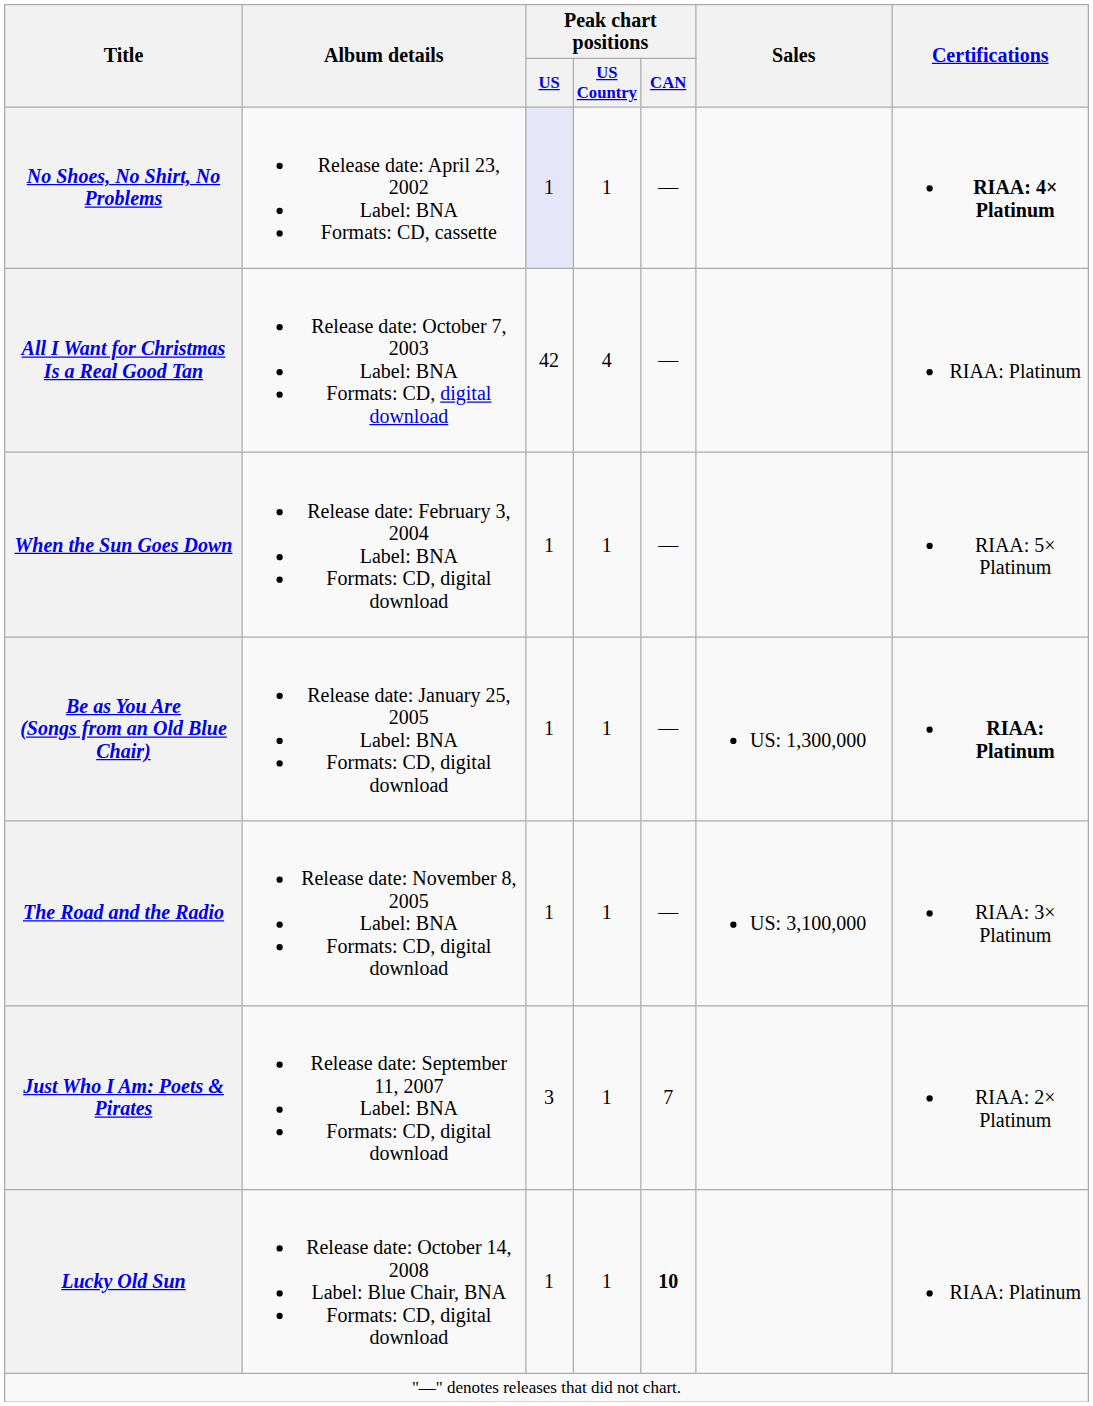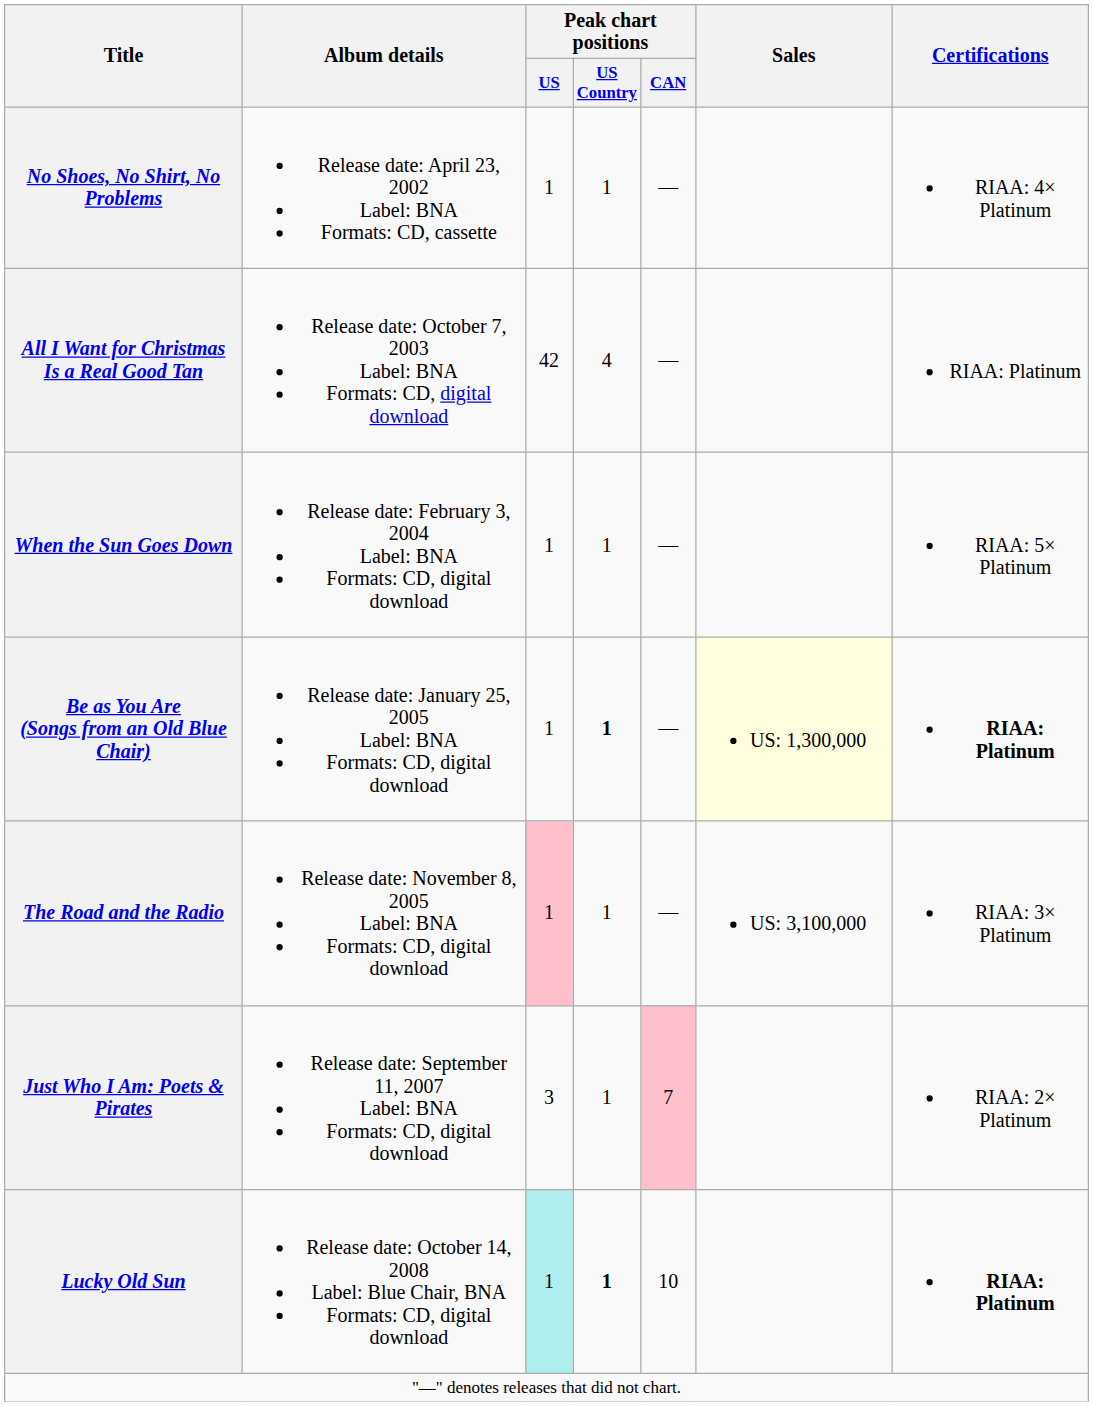(549, 187) lavender background -> (549, 187) no background
(990, 199) bold -> (990, 199) normal
(607, 728) normal -> (607, 728) bold
(794, 740) no background -> (794, 740) lightyellow background
(549, 913) no background -> (549, 913) pink background
(668, 1097) no background -> (668, 1097) pink background
(549, 1281) no background -> (549, 1281) paleturquoise background
(607, 1281) normal -> (607, 1281) bold
(668, 1281) bold -> (668, 1281) normal
(990, 1293) normal -> (990, 1293) bold
